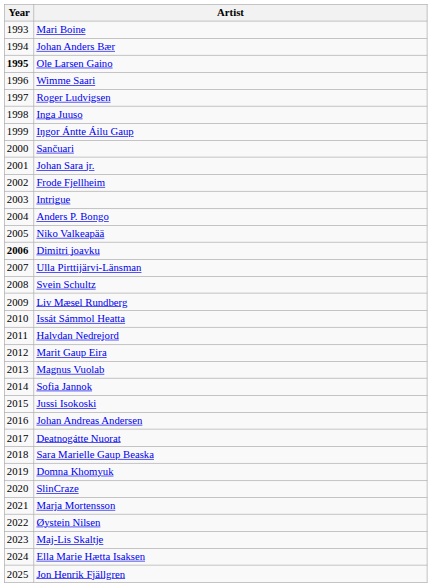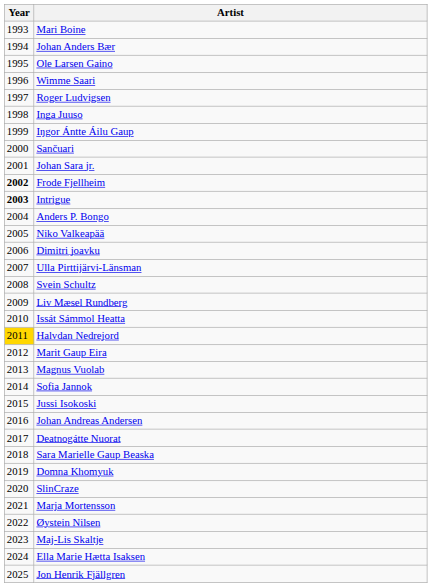(18, 64) bold -> (18, 64) normal
(18, 183) normal -> (18, 183) bold
(18, 200) normal -> (18, 200) bold
(18, 251) bold -> (18, 251) normal
(17, 336) no background -> (17, 336) gold background
